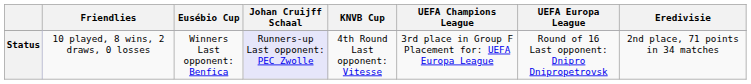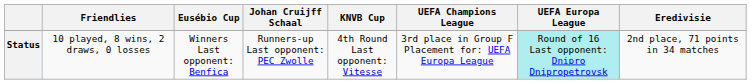(286, 49) lavender background -> (286, 49) no background
(569, 55) no background -> (569, 55) paleturquoise background
